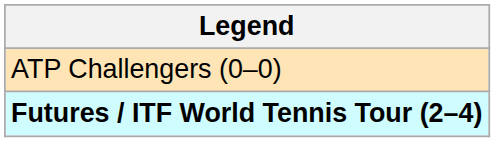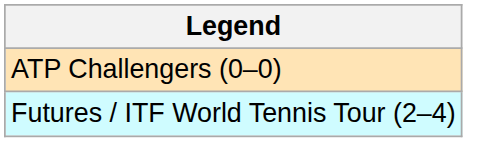(247, 112) bold -> (233, 112) normal
